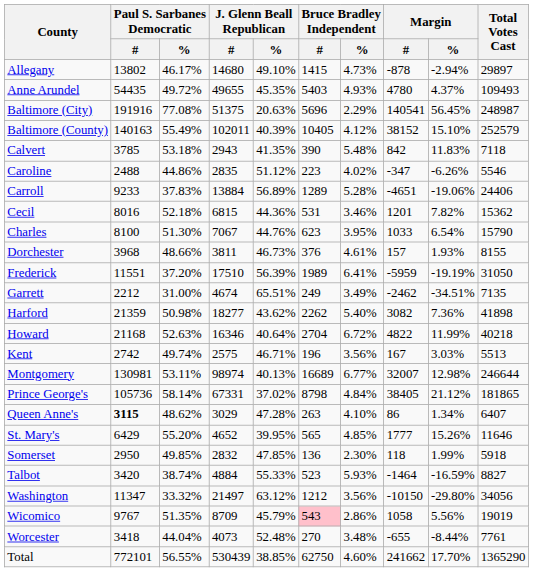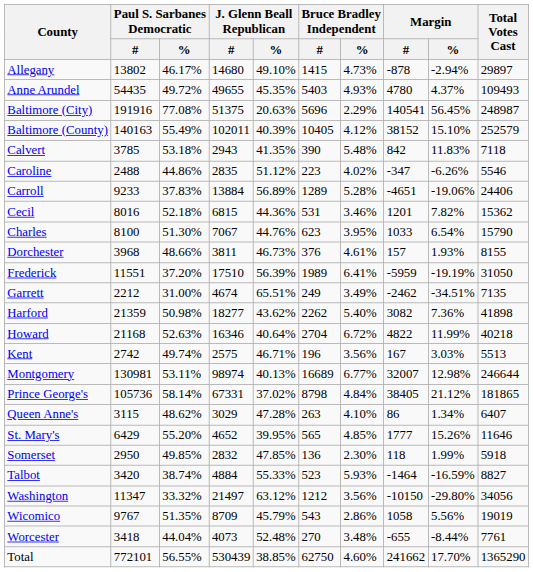(126, 414) bold -> (126, 414) normal
(311, 516) pink background -> (311, 516) no background
